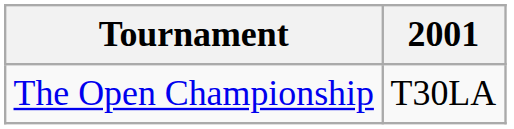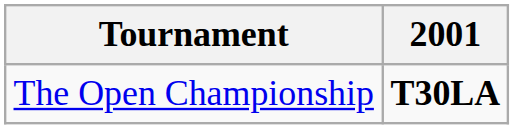(443, 93) normal -> (445, 93) bold
